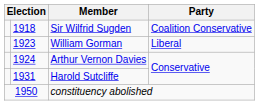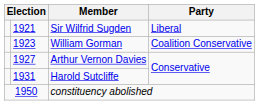(24, 28) 1918 -> (24, 28) 1921
(201, 28) Coalition Conservative -> (166, 28) Liberal
(166, 44) Liberal -> (201, 44) Coalition Conservative
(24, 60) 1924 -> (24, 60) 1927
